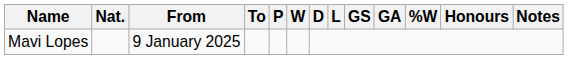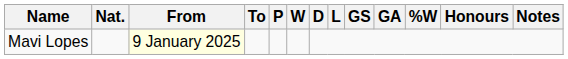(186, 41) no background -> (186, 41) lightyellow background
